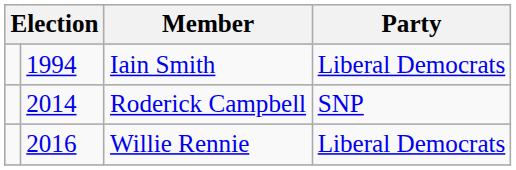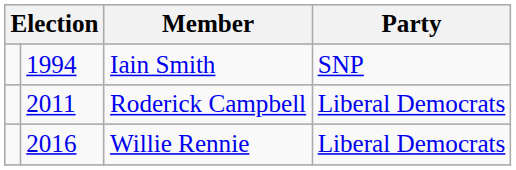(411, 64) Liberal Democrats -> (341, 64) SNP
(51, 104) 2014 -> (51, 104) 2011
(341, 104) SNP -> (411, 104) Liberal Democrats
